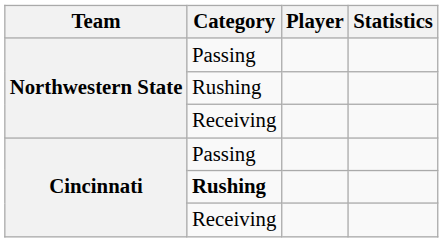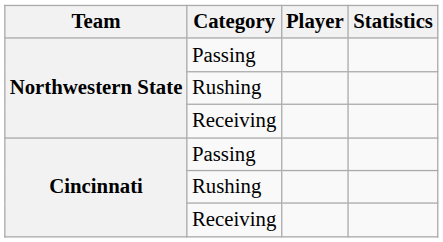(229, 186) bold -> (227, 186) normal
